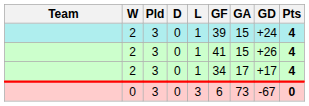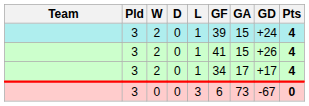columns swapped: (155, 14) <-> (133, 14)
